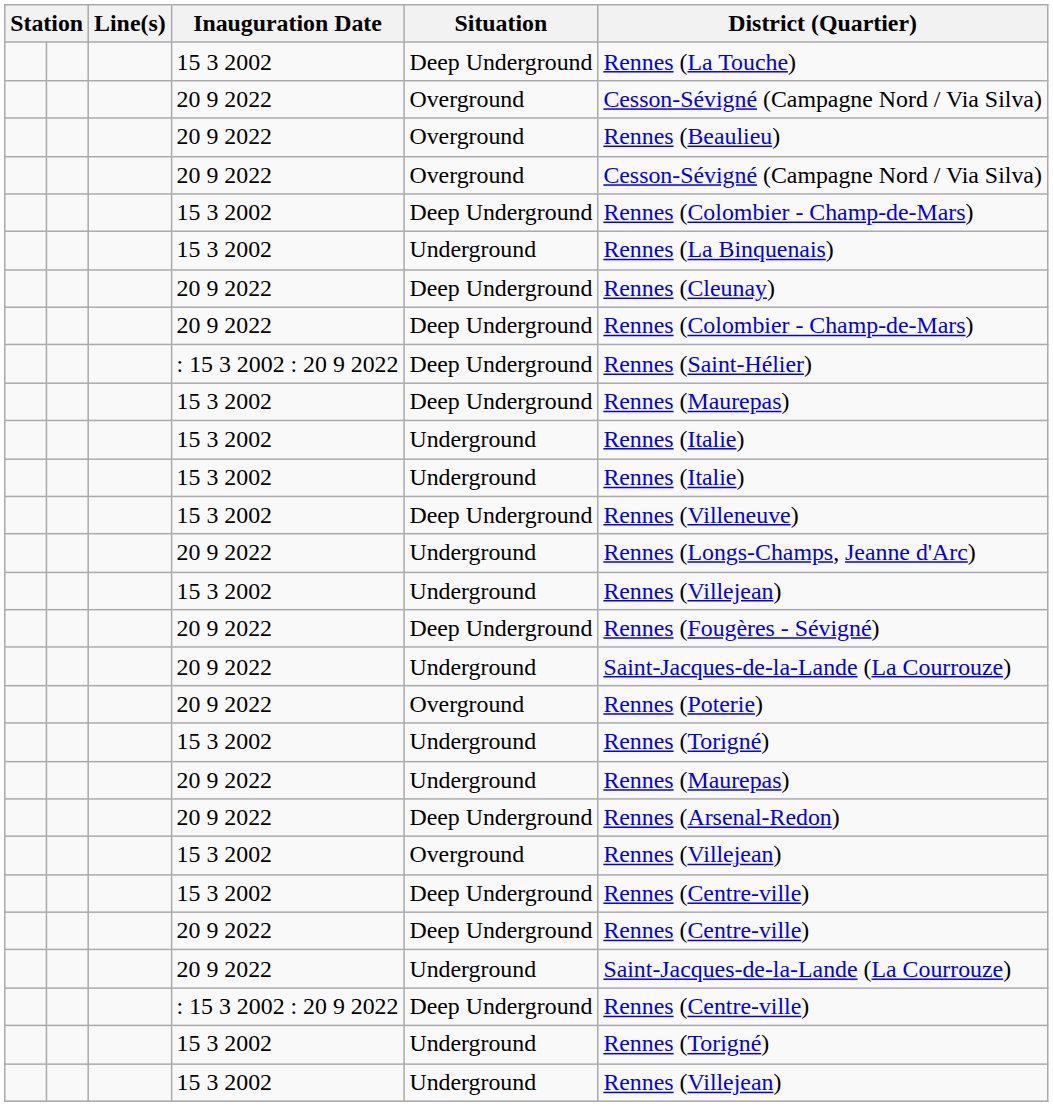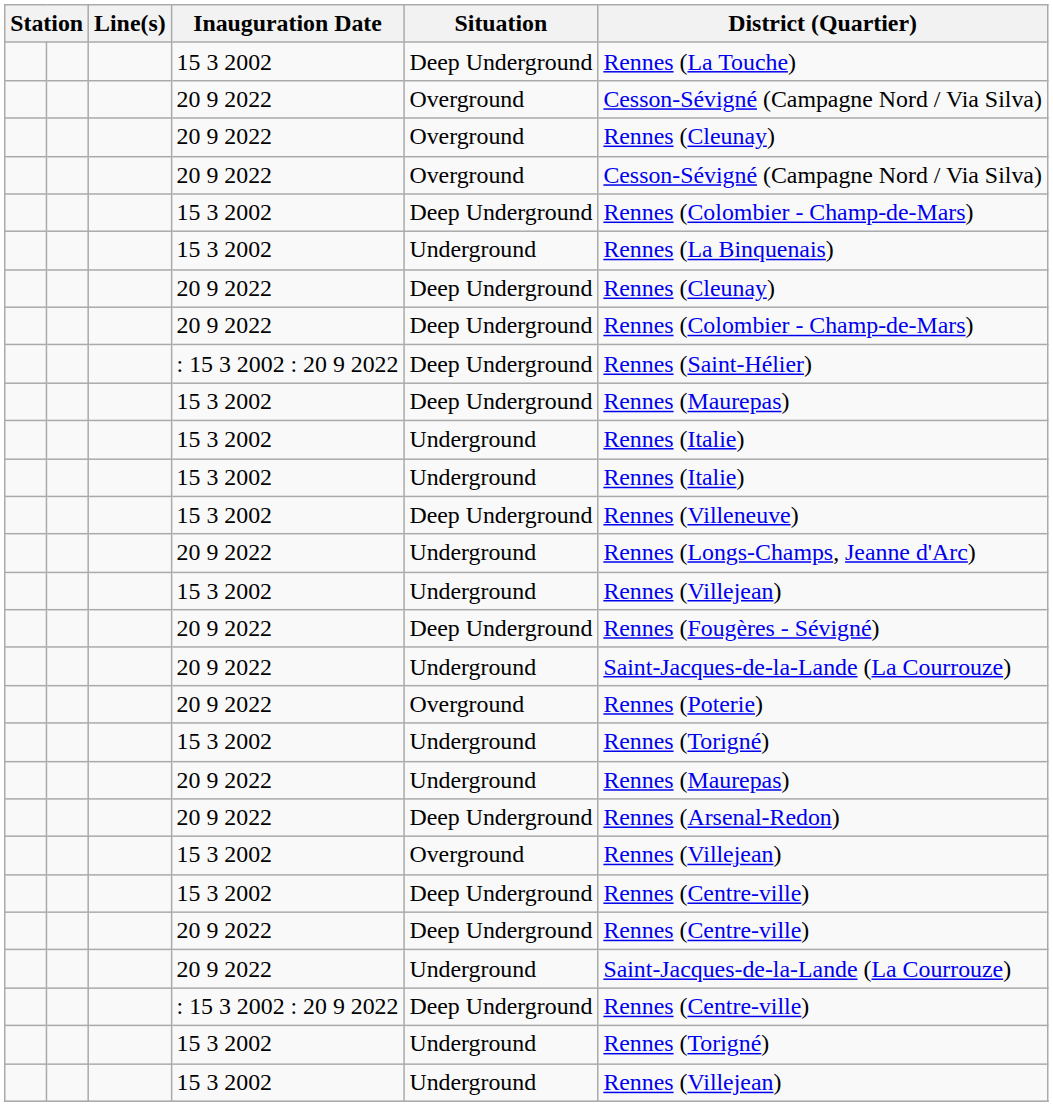(692, 136) Rennes (Beaulieu) -> (689, 136) Rennes (Cleunay)
